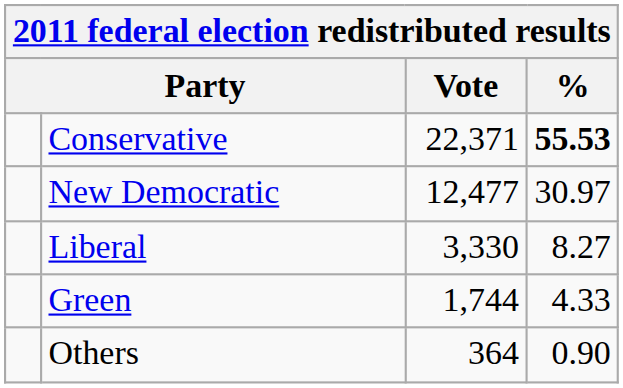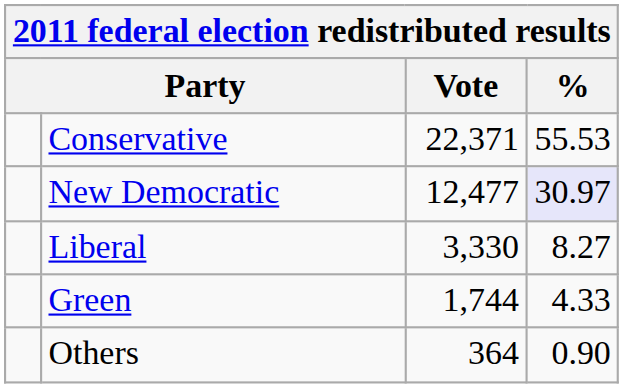(573, 138) bold -> (573, 138) normal
(573, 192) no background -> (573, 192) lavender background
